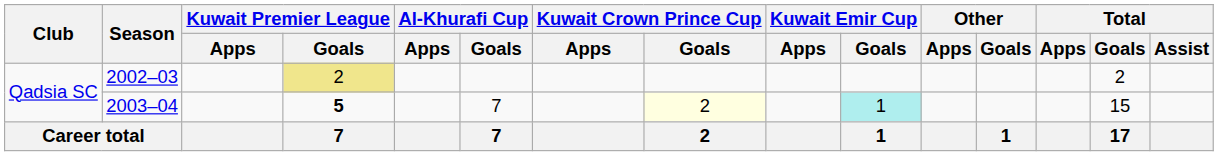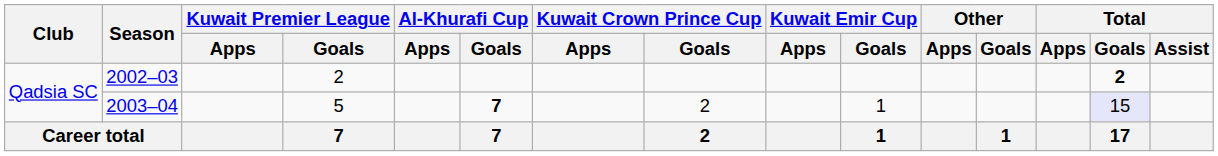(339, 77) khaki background -> (339, 77) no background
(1120, 77) normal -> (1120, 77) bold
(339, 106) bold -> (339, 106) normal
(496, 106) normal -> (496, 106) bold
(705, 106) lightyellow background -> (705, 106) no background
(881, 106) paleturquoise background -> (881, 106) no background
(1120, 106) no background -> (1120, 106) lavender background
